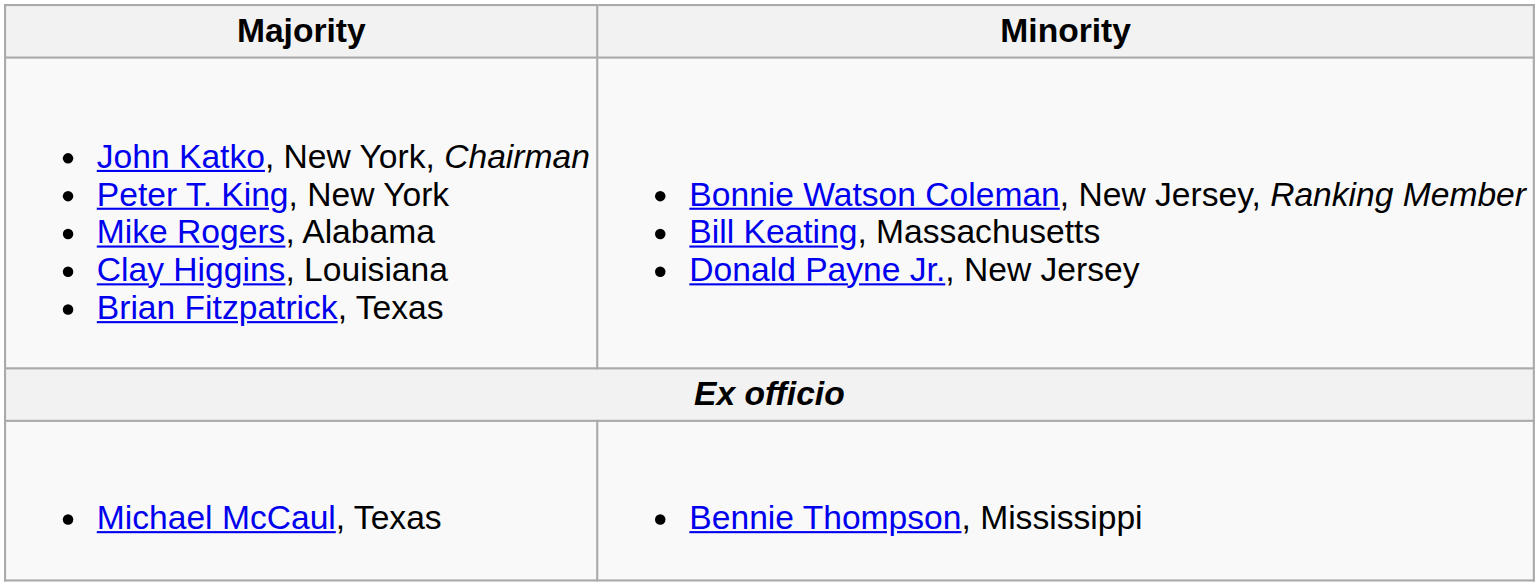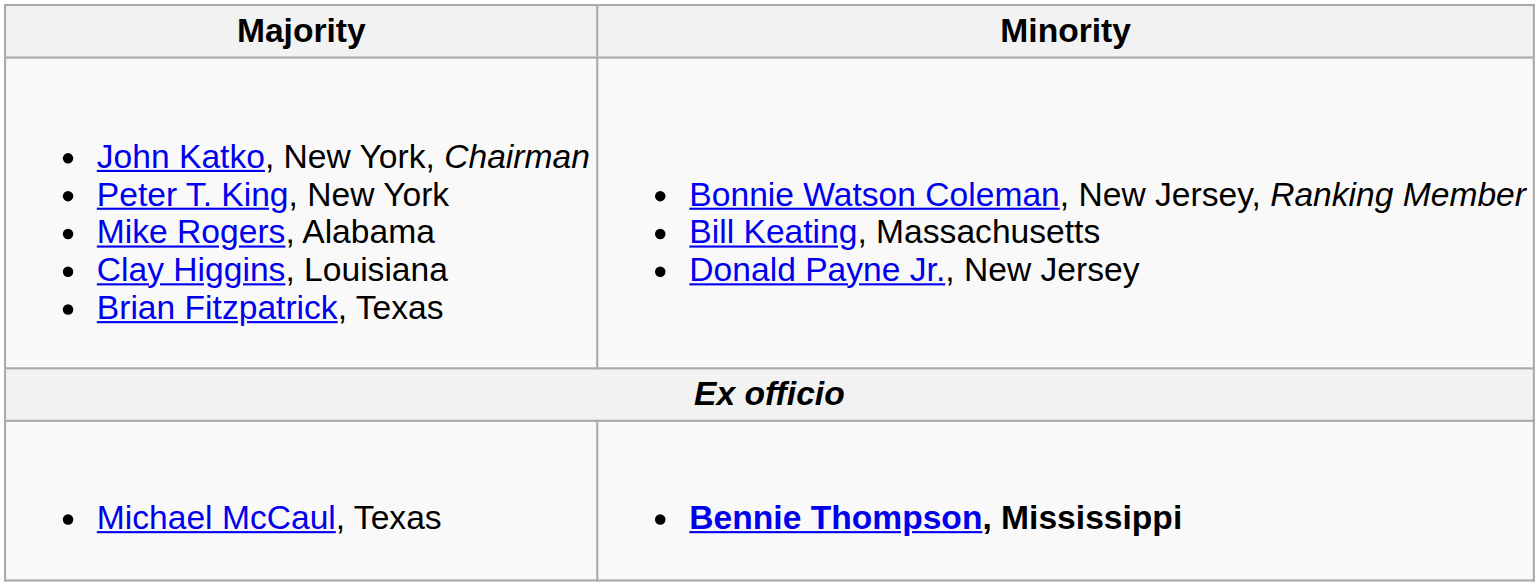(1066, 519) normal -> (1066, 519) bold
